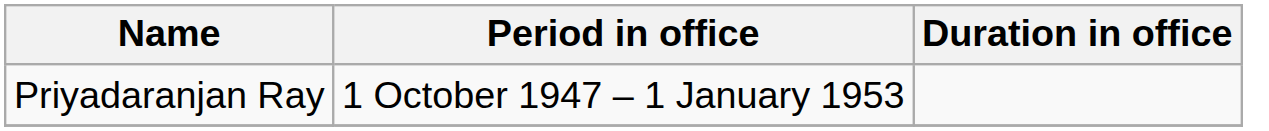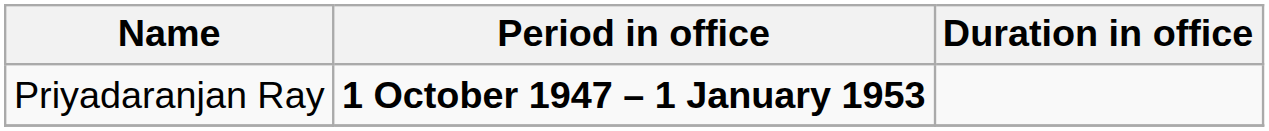(623, 94) normal -> (634, 94) bold
